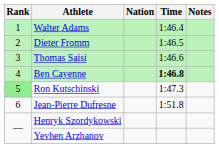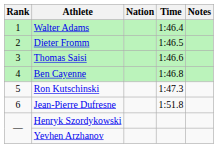(171, 74) bold -> (171, 74) normal
(18, 89) lightgreen background -> (18, 89) no background
